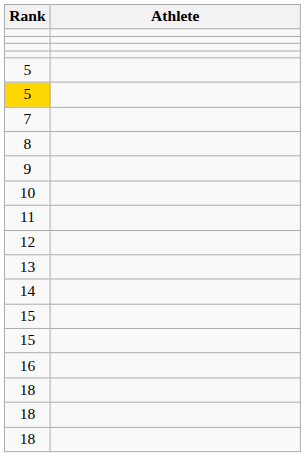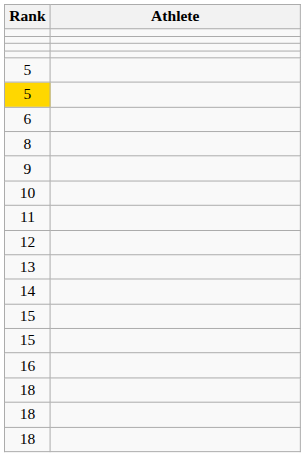(27, 119) 7 -> (27, 119) 6
